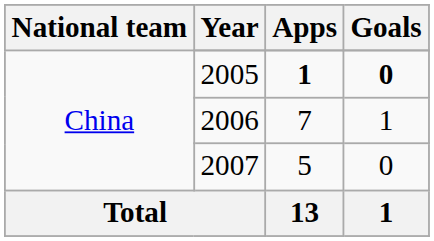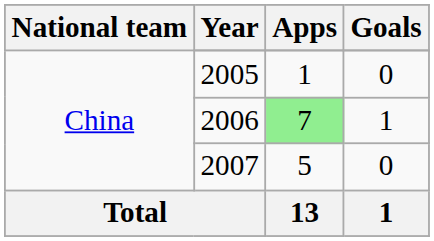(305, 73) bold -> (305, 73) normal
(386, 73) bold -> (386, 73) normal
(305, 119) no background -> (305, 119) lightgreen background
